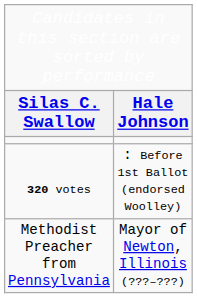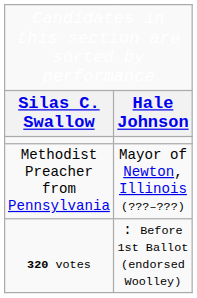rows swapped: (59, 255) <-> (59, 190)
